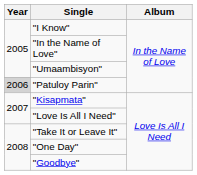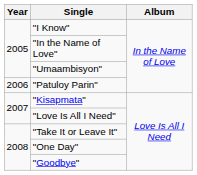(17, 85) lightgrey background -> (17, 85) no background
